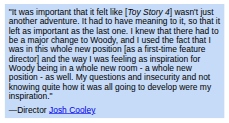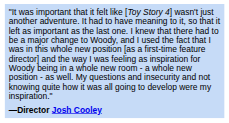(52, 110) normal -> (55, 110) bold
